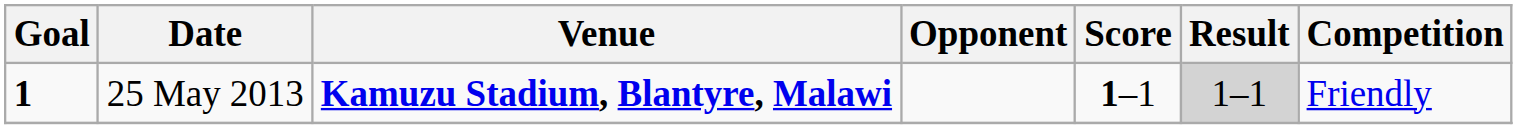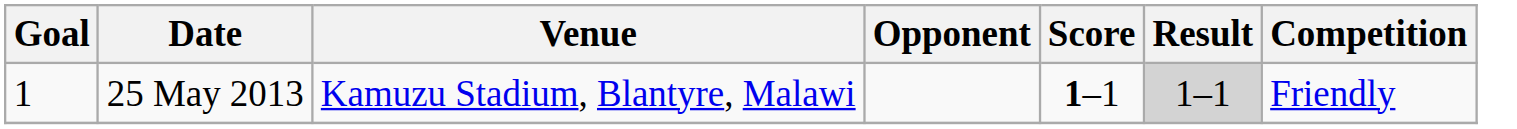(23, 92) bold -> (23, 92) normal
(606, 92) bold -> (588, 92) normal
